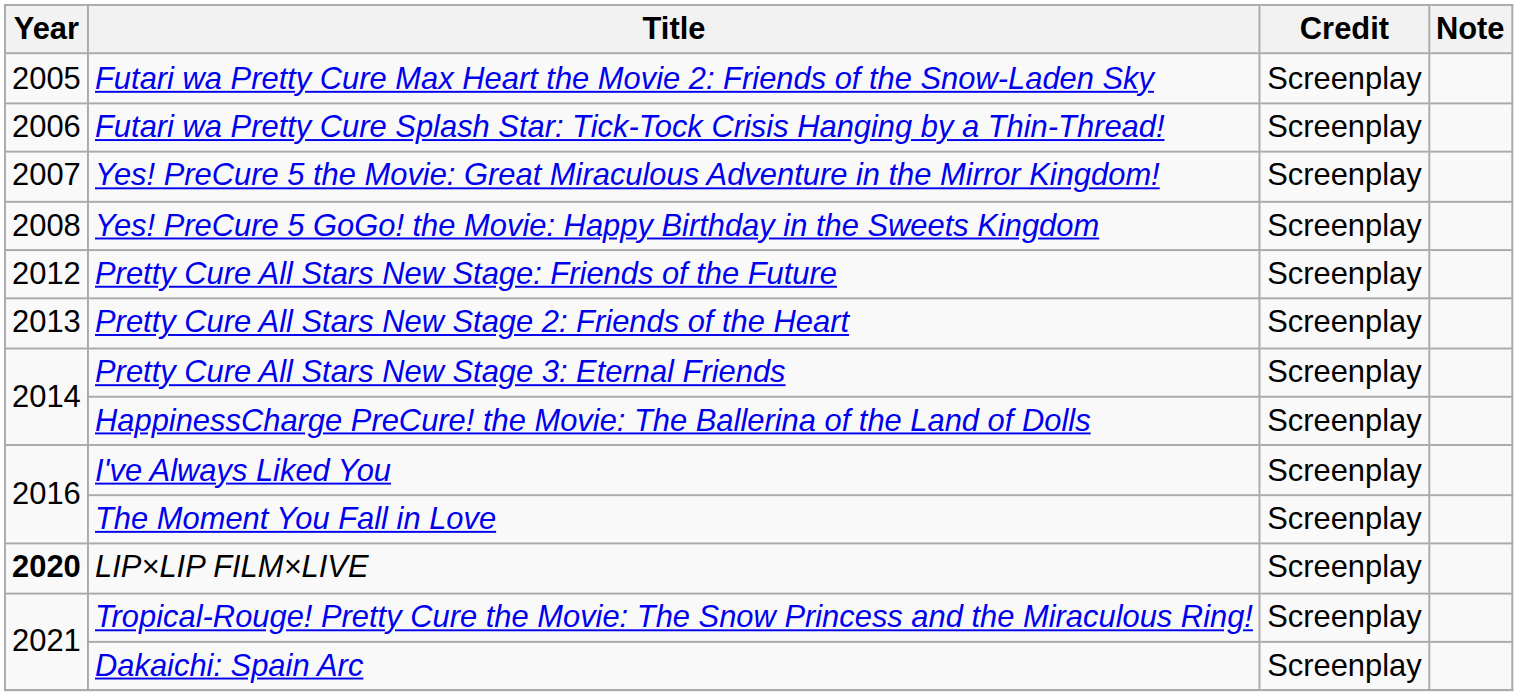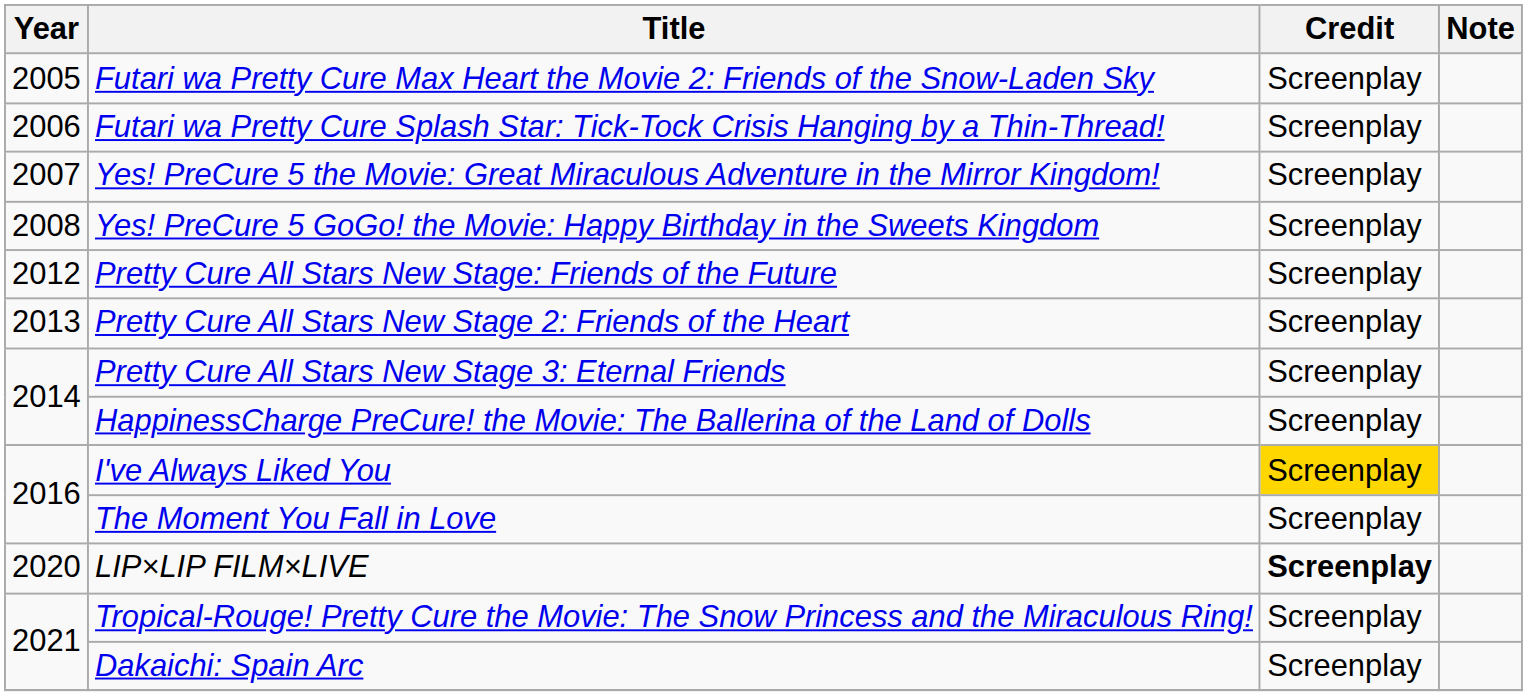(1344, 469) no background -> (1344, 469) gold background
(46, 567) bold -> (46, 567) normal
(1344, 567) normal -> (1350, 567) bold
